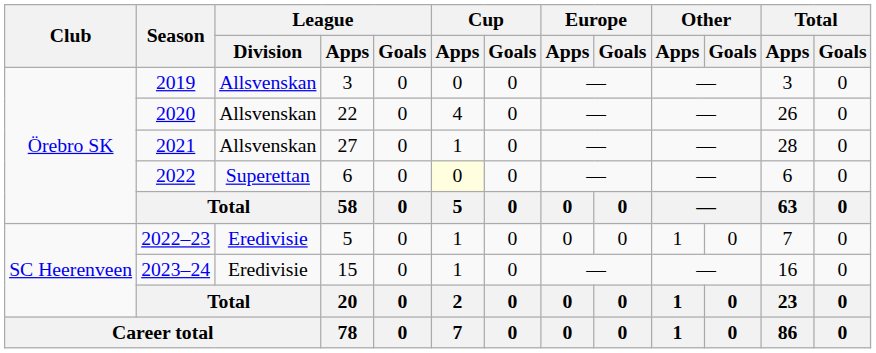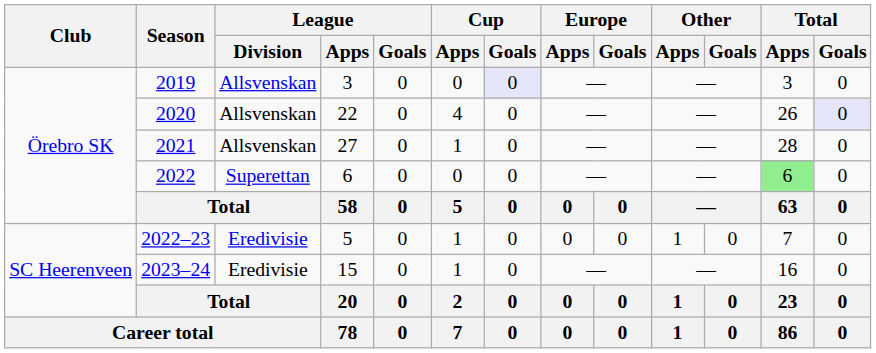(512, 82) no background -> (512, 82) lavender background
(843, 113) no background -> (843, 113) lavender background
(457, 176) lightyellow background -> (457, 176) no background
(787, 176) no background -> (787, 176) lightgreen background
